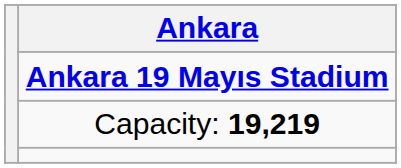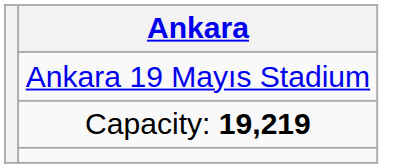(207, 76) bold -> (198, 76) normal
